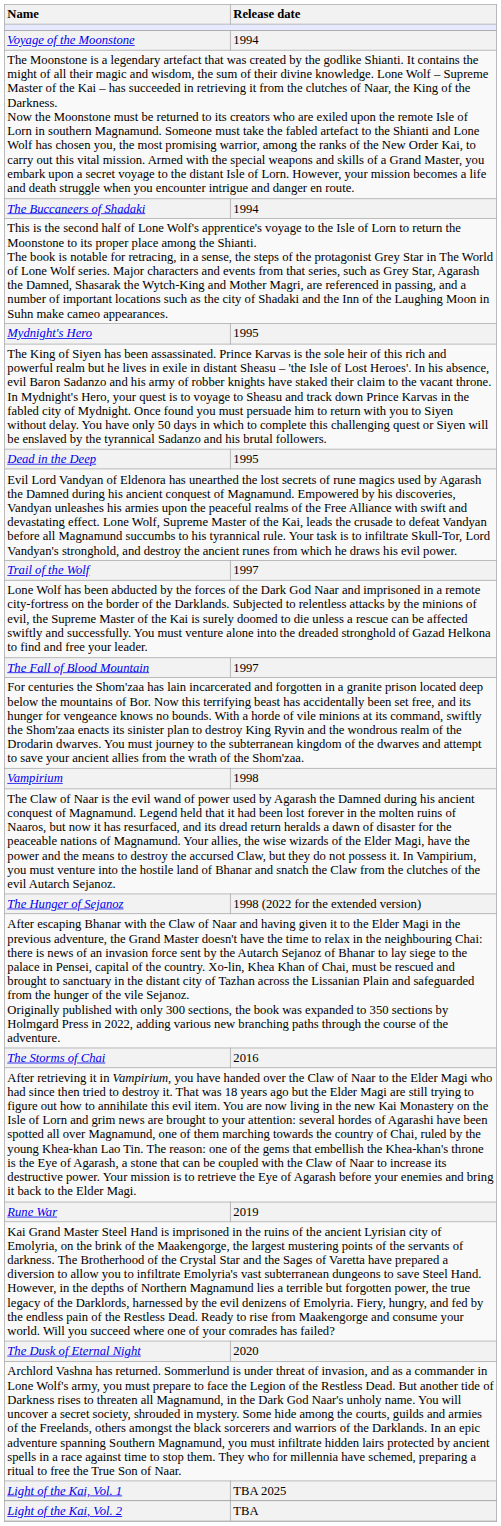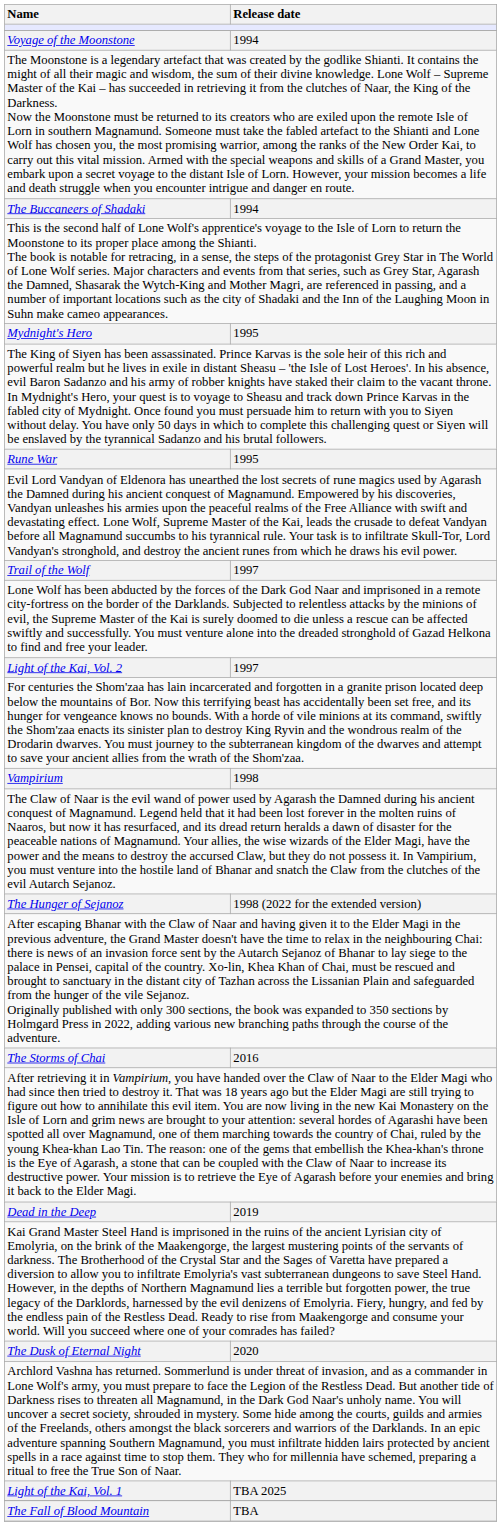(52, 459) Dead in the Deep -> (32, 459) Rune War
(78, 667) The Fall of Blood Mountain -> (65, 667) Light of the Kai, Vol. 2
(32, 1211) Rune War -> (52, 1211) Dead in the Deep
(65, 1511) Light of the Kai, Vol. 2 -> (78, 1511) The Fall of Blood Mountain
